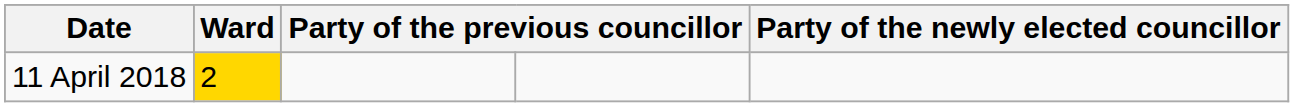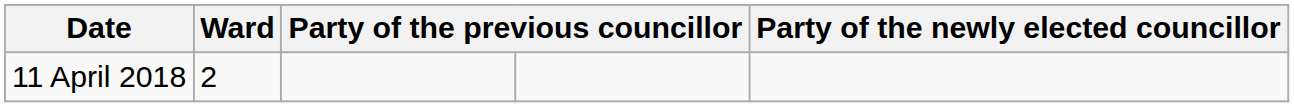(209, 76) gold background -> (209, 76) no background
